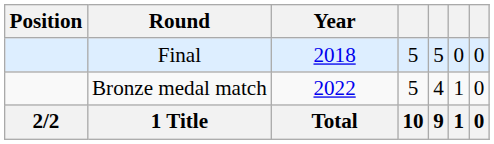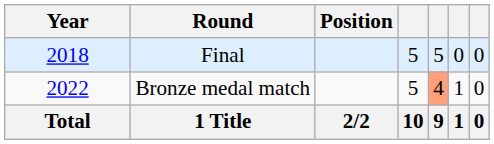columns swapped: (335, 21) <-> (46, 21)
(439, 88) no background -> (439, 88) lightsalmon background
